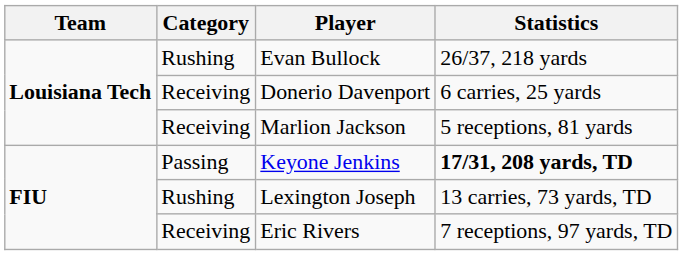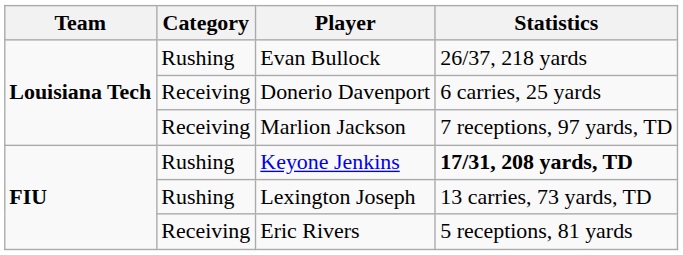(536, 127) 5 receptions, 81 yards -> (556, 127) 7 receptions, 97 yards, TD
(195, 161) Passing -> (198, 161) Rushing
(556, 231) 7 receptions, 97 yards, TD -> (536, 231) 5 receptions, 81 yards
